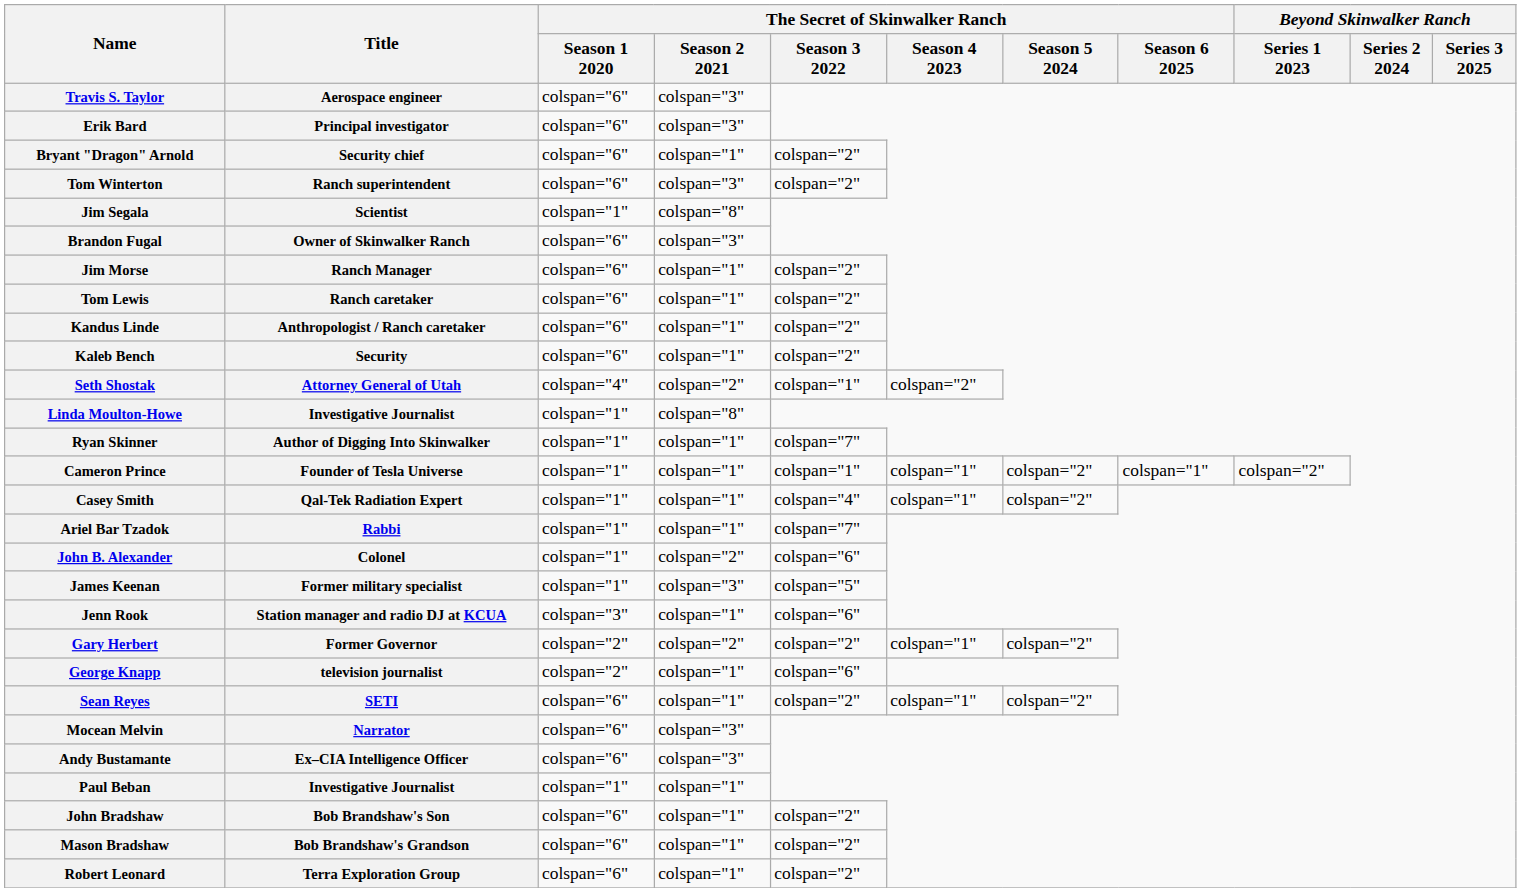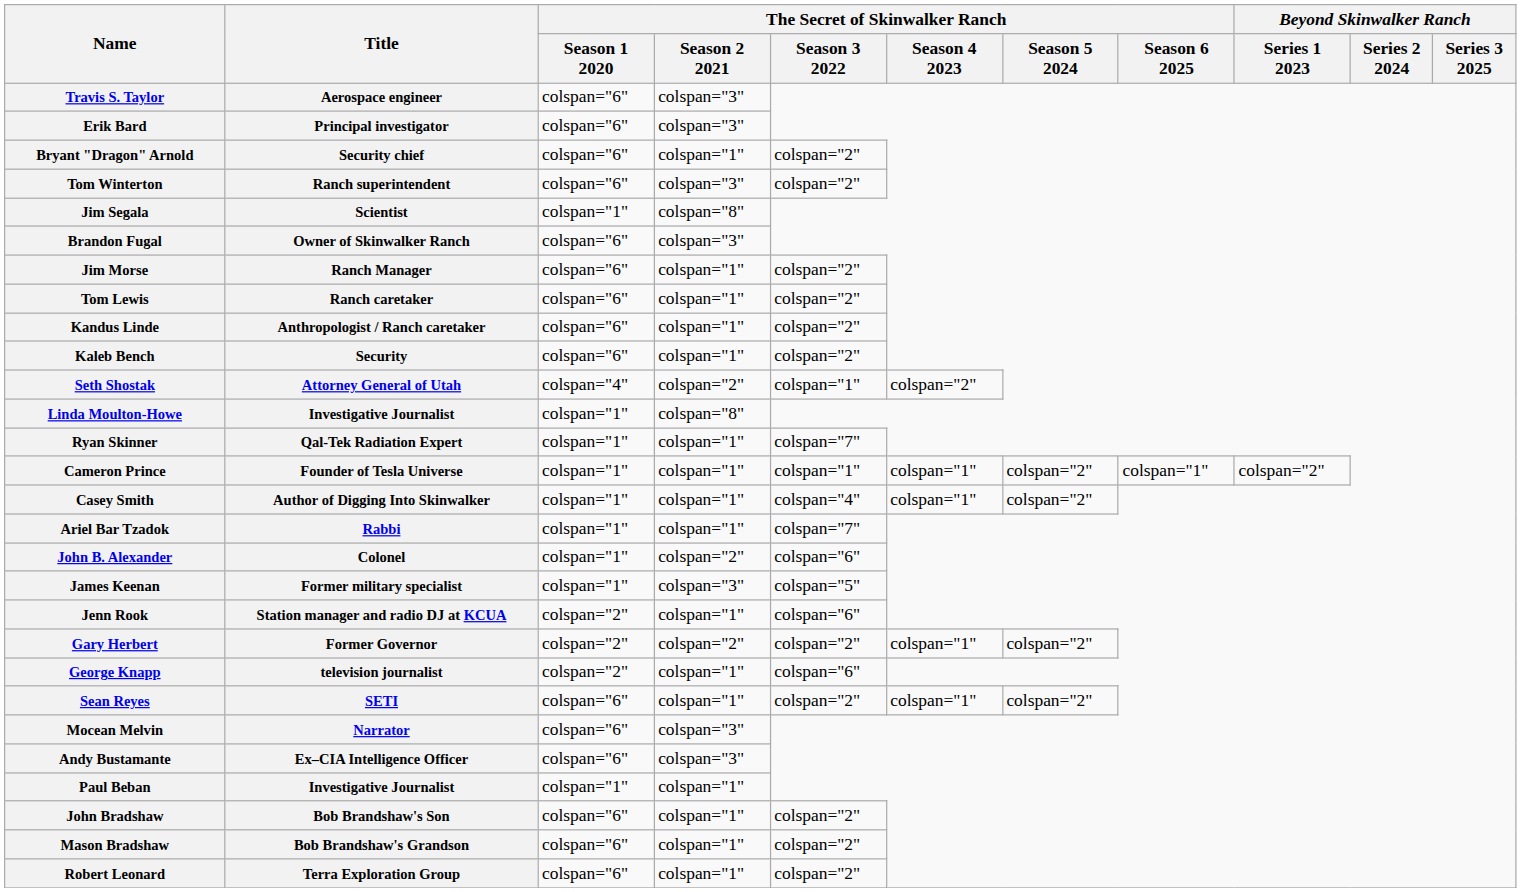(382, 443) Author of Digging Into Skinwalker -> (381, 443) Qal-Tek Radiation Expert
(381, 500) Qal-Tek Radiation Expert -> (382, 500) Author of Digging Into Skinwalker
(585, 614) colspan="3" -> (585, 614) colspan="2"
